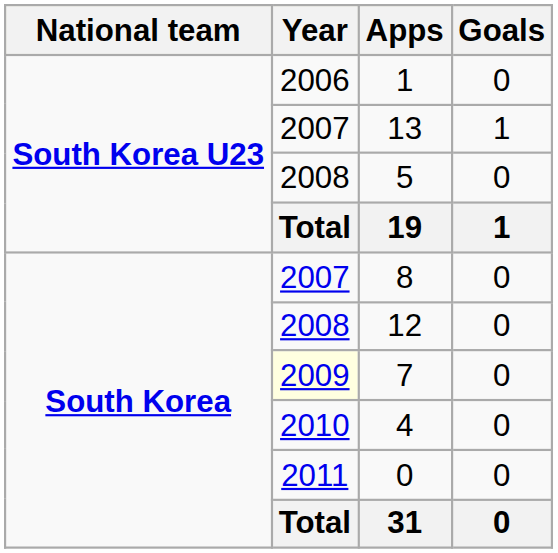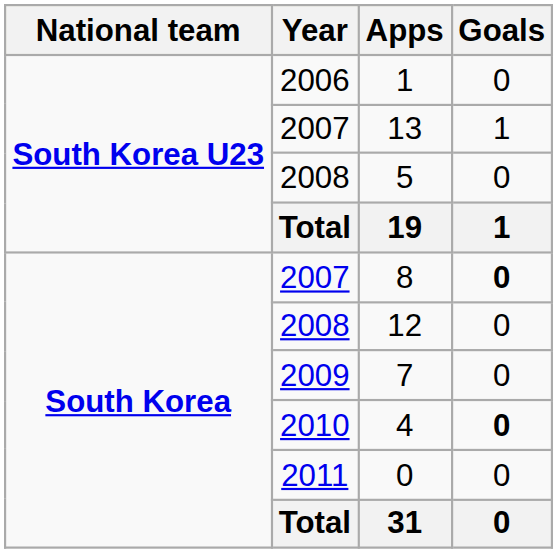(502, 277) normal -> (502, 277) bold
(315, 376) lightyellow background -> (315, 376) no background
(502, 425) normal -> (502, 425) bold
